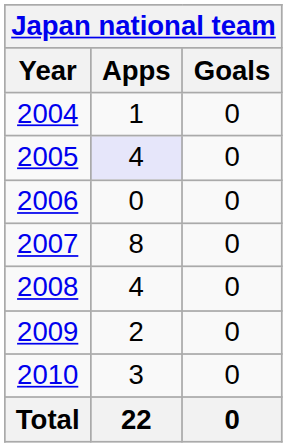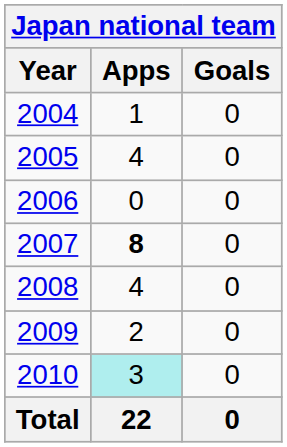(136, 157) lavender background -> (136, 157) no background
(136, 244) normal -> (136, 244) bold
(136, 375) no background -> (136, 375) paleturquoise background
